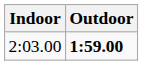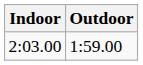(96, 45) bold -> (96, 45) normal
